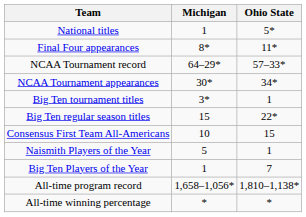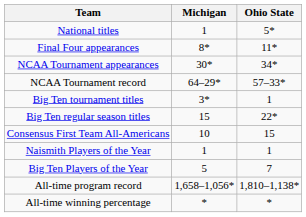rows swapped: (88, 82) <-> (88, 64)
(204, 151) 5 -> (204, 151) 1
(204, 168) 1 -> (204, 168) 5
